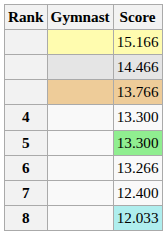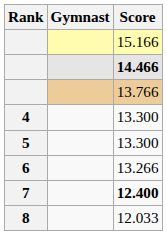(138, 67) normal -> (138, 67) bold
(138, 142) lightgreen background -> (138, 142) no background
(138, 192) normal -> (138, 192) bold
(138, 217) paleturquoise background -> (138, 217) no background
